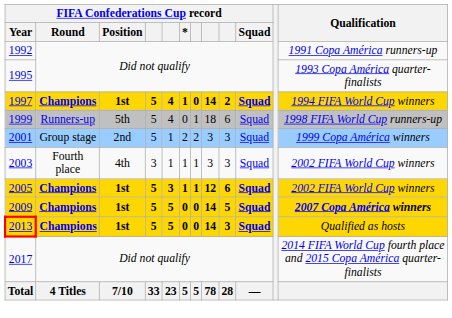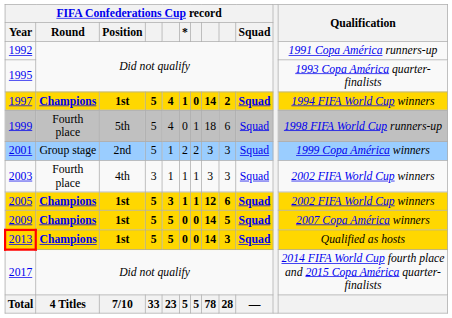(68, 119) Runners-up -> (68, 126) Fourth place
(363, 207) bold -> (363, 220) normal
